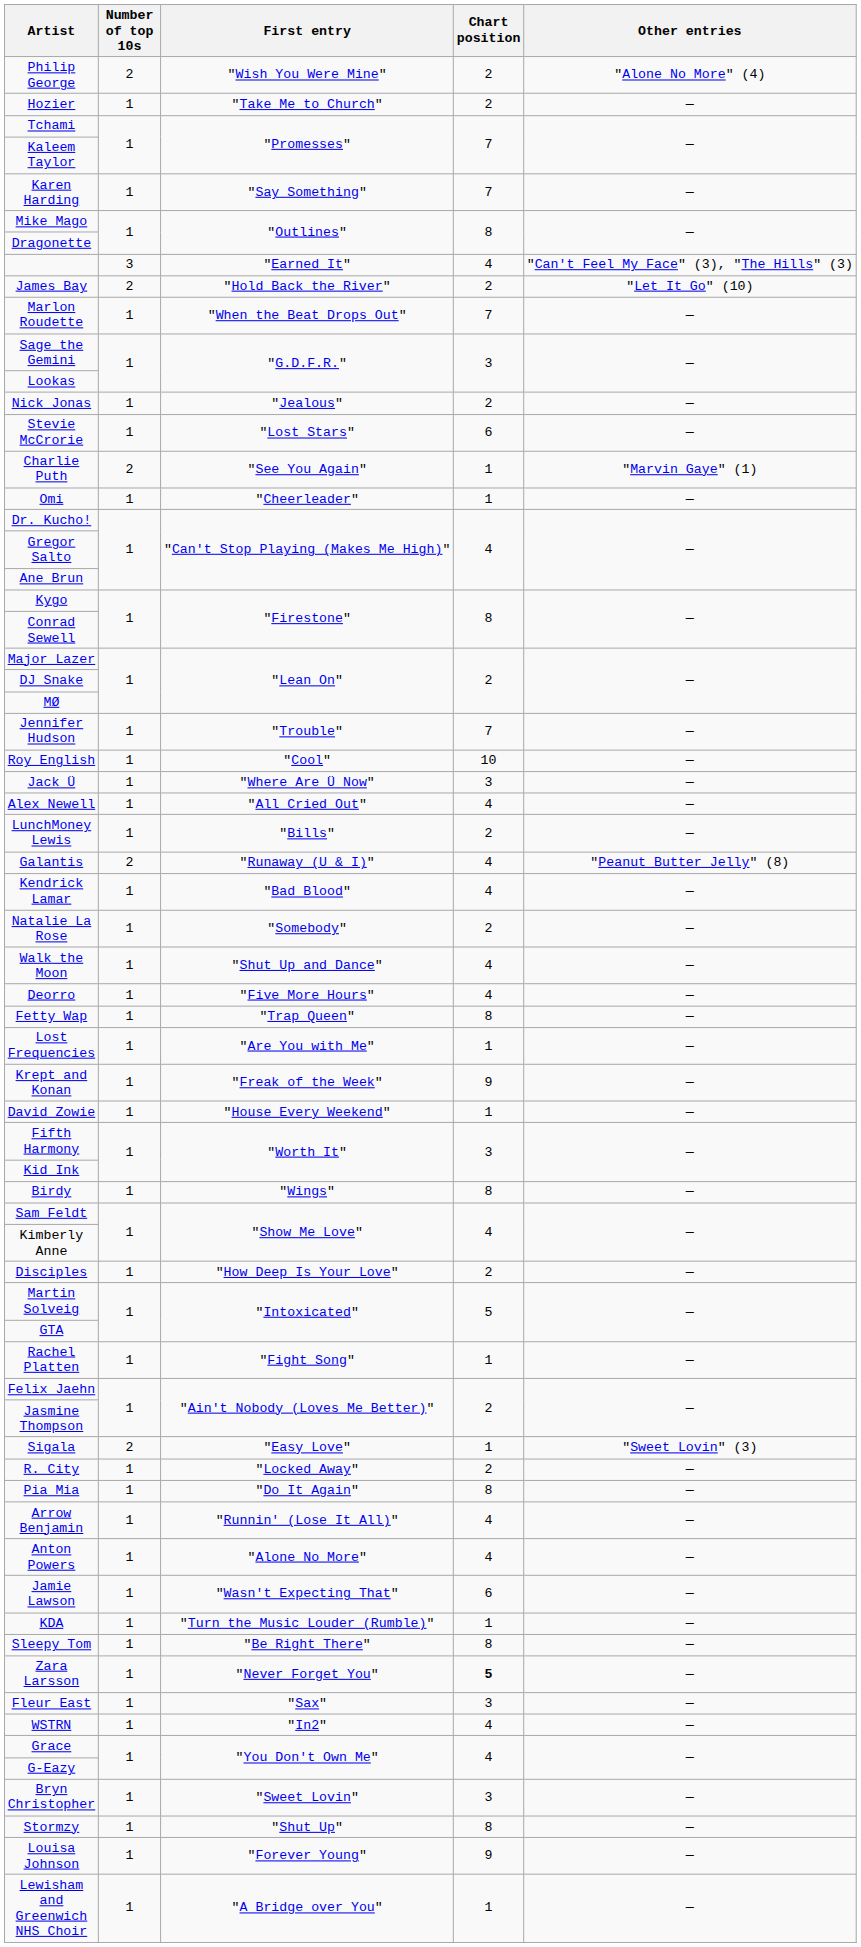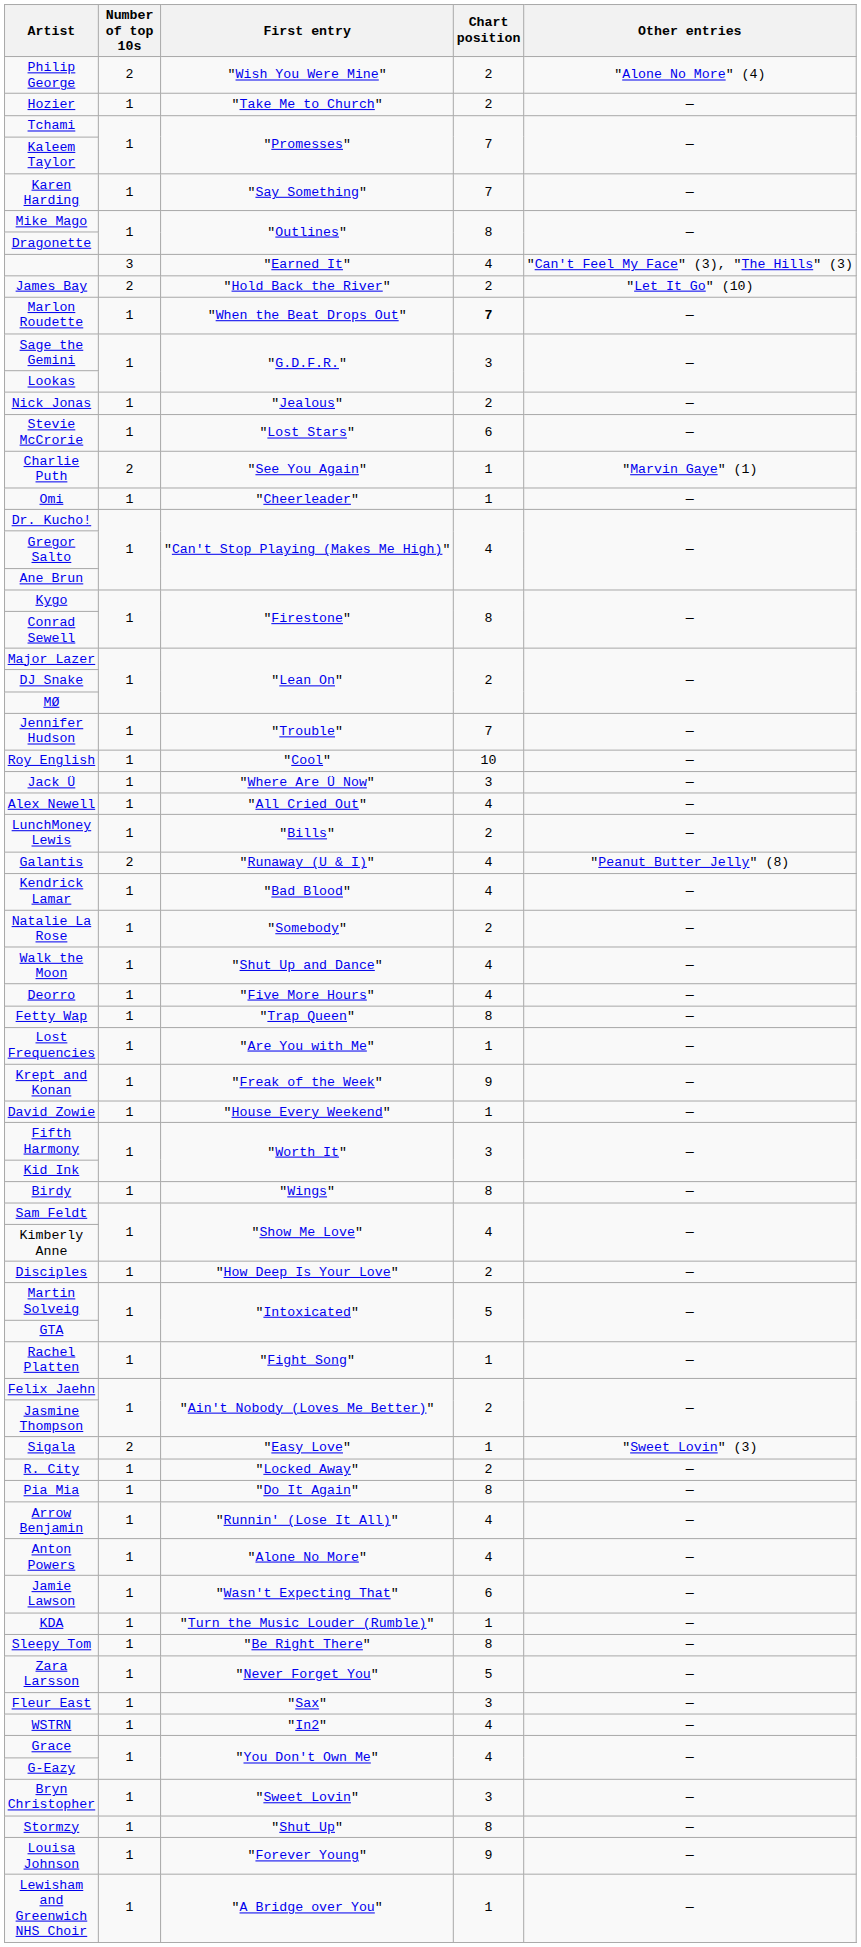(489, 316) normal -> (489, 316) bold
(489, 1674) bold -> (489, 1674) normal
